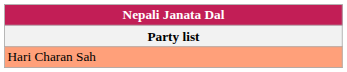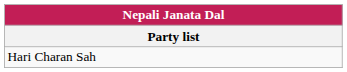(52, 57) lightsalmon background -> (52, 57) no background
